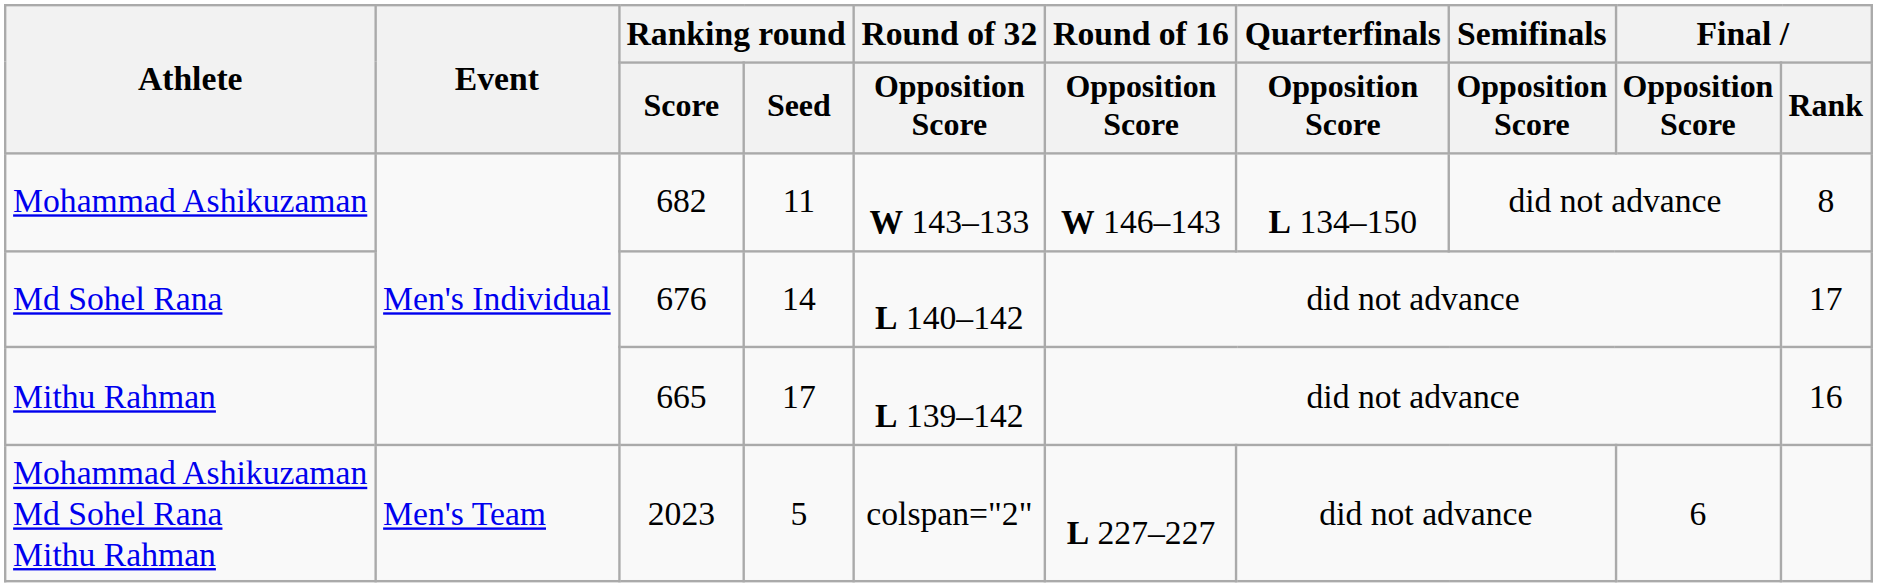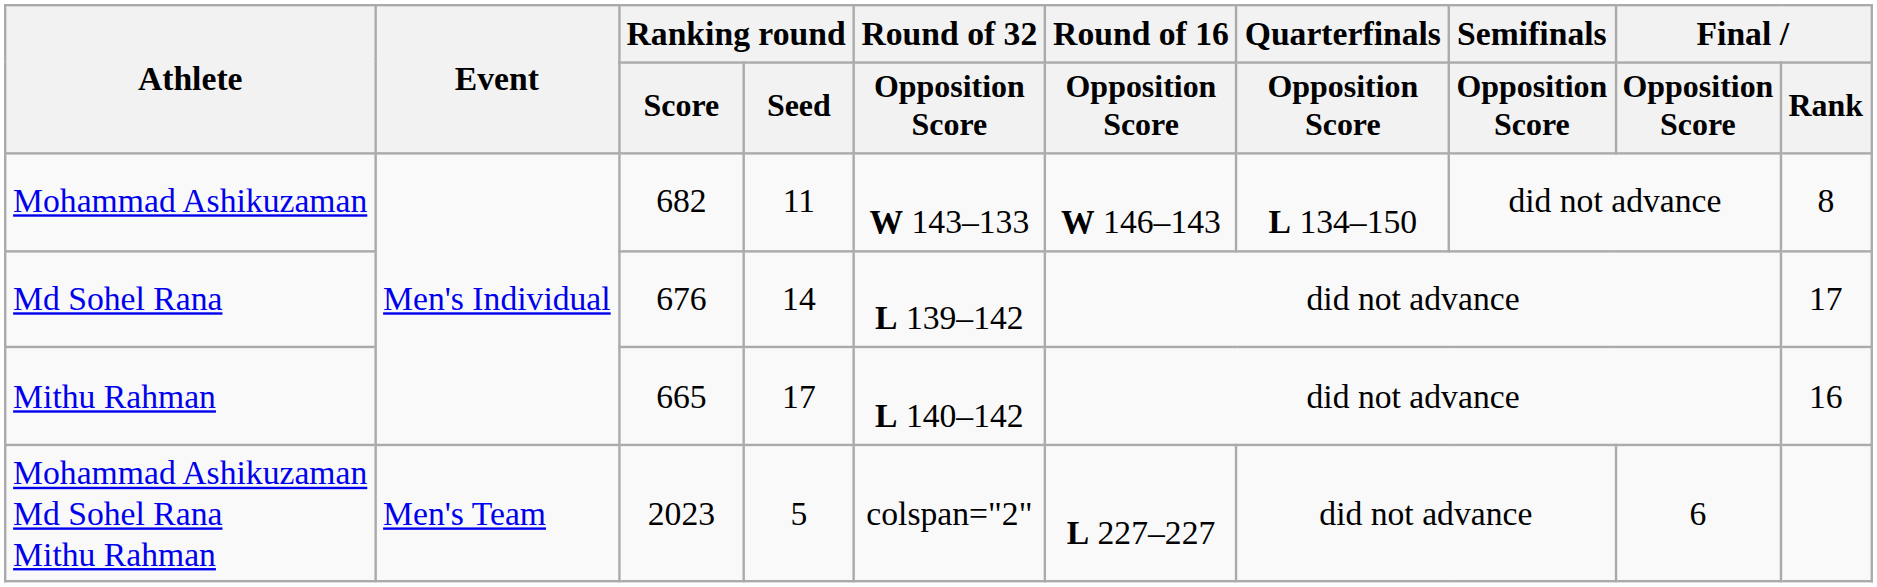(949, 318) L 140–142 -> (949, 318) L 139–142
(949, 415) L 139–142 -> (949, 415) L 140–142
